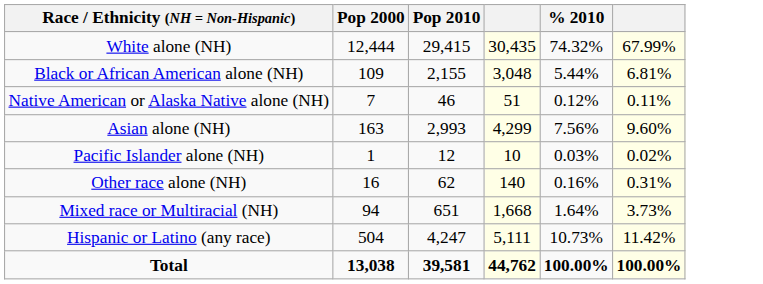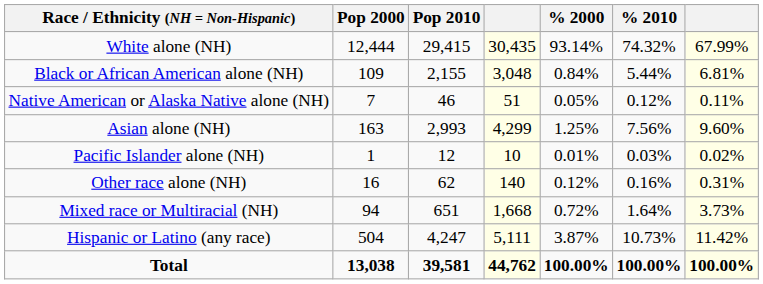+ column: (576, 18)
